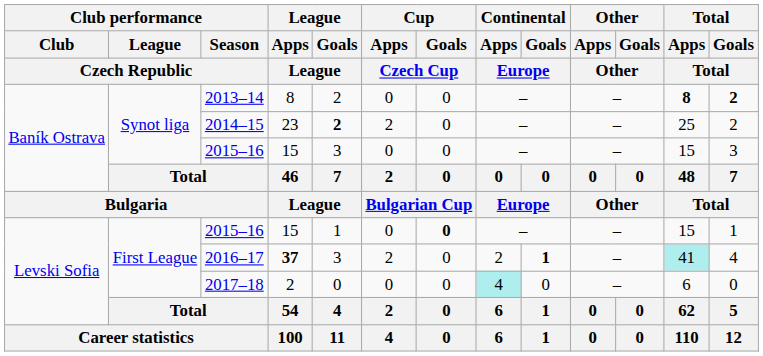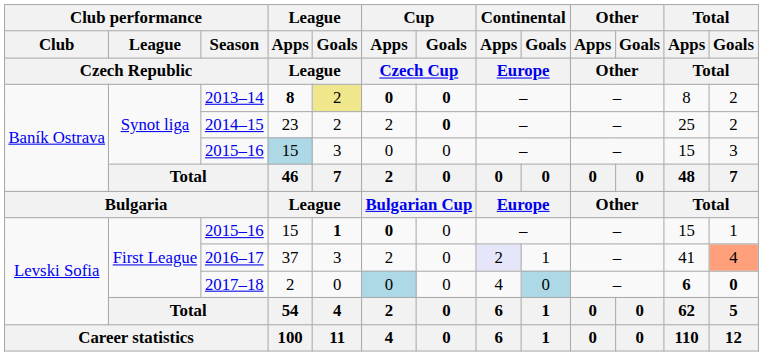(290, 97) normal -> (290, 97) bold
(337, 97) no background -> (337, 97) khaki background
(389, 97) normal -> (389, 97) bold
(446, 97) normal -> (446, 97) bold
(687, 97) bold -> (687, 97) normal
(734, 97) bold -> (734, 97) normal
(337, 124) bold -> (337, 124) normal
(446, 124) normal -> (446, 124) bold
(290, 151) no background -> (290, 151) lightblue background
(337, 230) normal -> (337, 230) bold
(389, 230) normal -> (389, 230) bold
(446, 230) bold -> (446, 230) normal
(290, 257) bold -> (290, 257) normal
(499, 257) no background -> (499, 257) lavender background
(546, 257) bold -> (546, 257) normal
(687, 257) paleturquoise background -> (687, 257) no background
(734, 257) no background -> (734, 257) lightsalmon background
(389, 284) no background -> (389, 284) lightblue background
(499, 284) paleturquoise background -> (499, 284) no background
(546, 284) no background -> (546, 284) lightblue background
(687, 284) normal -> (687, 284) bold
(734, 284) normal -> (734, 284) bold
